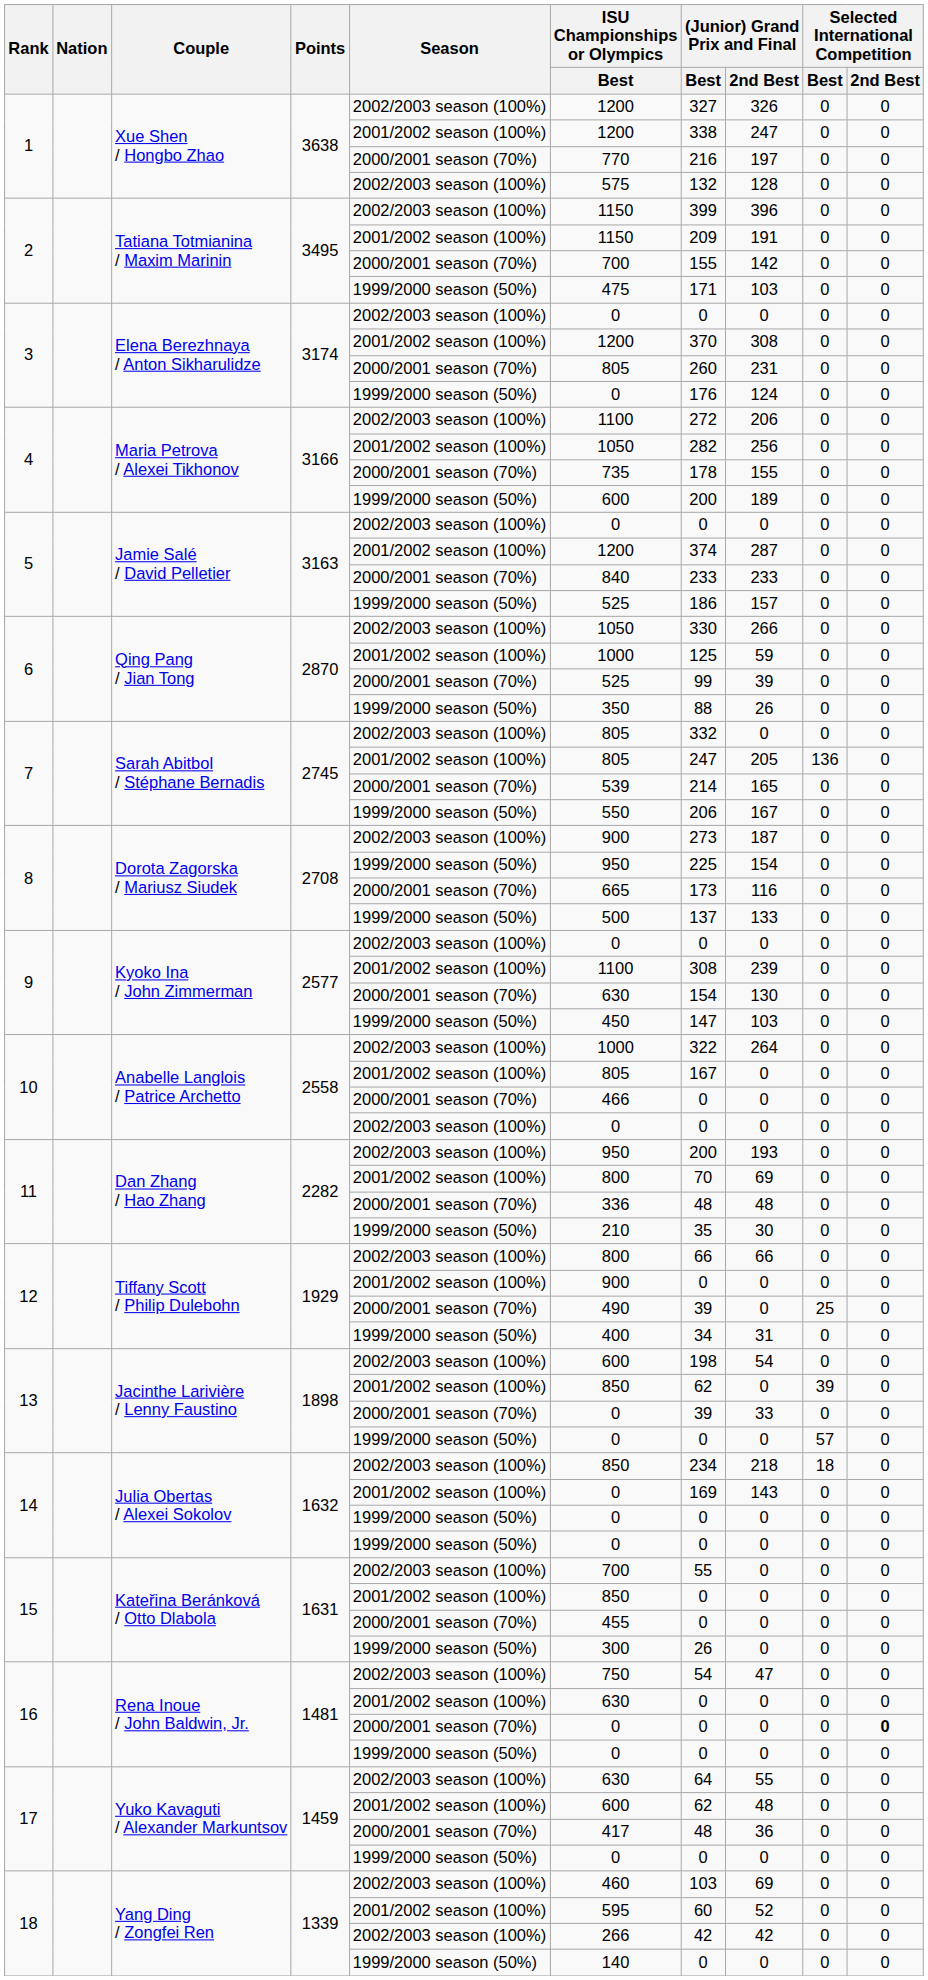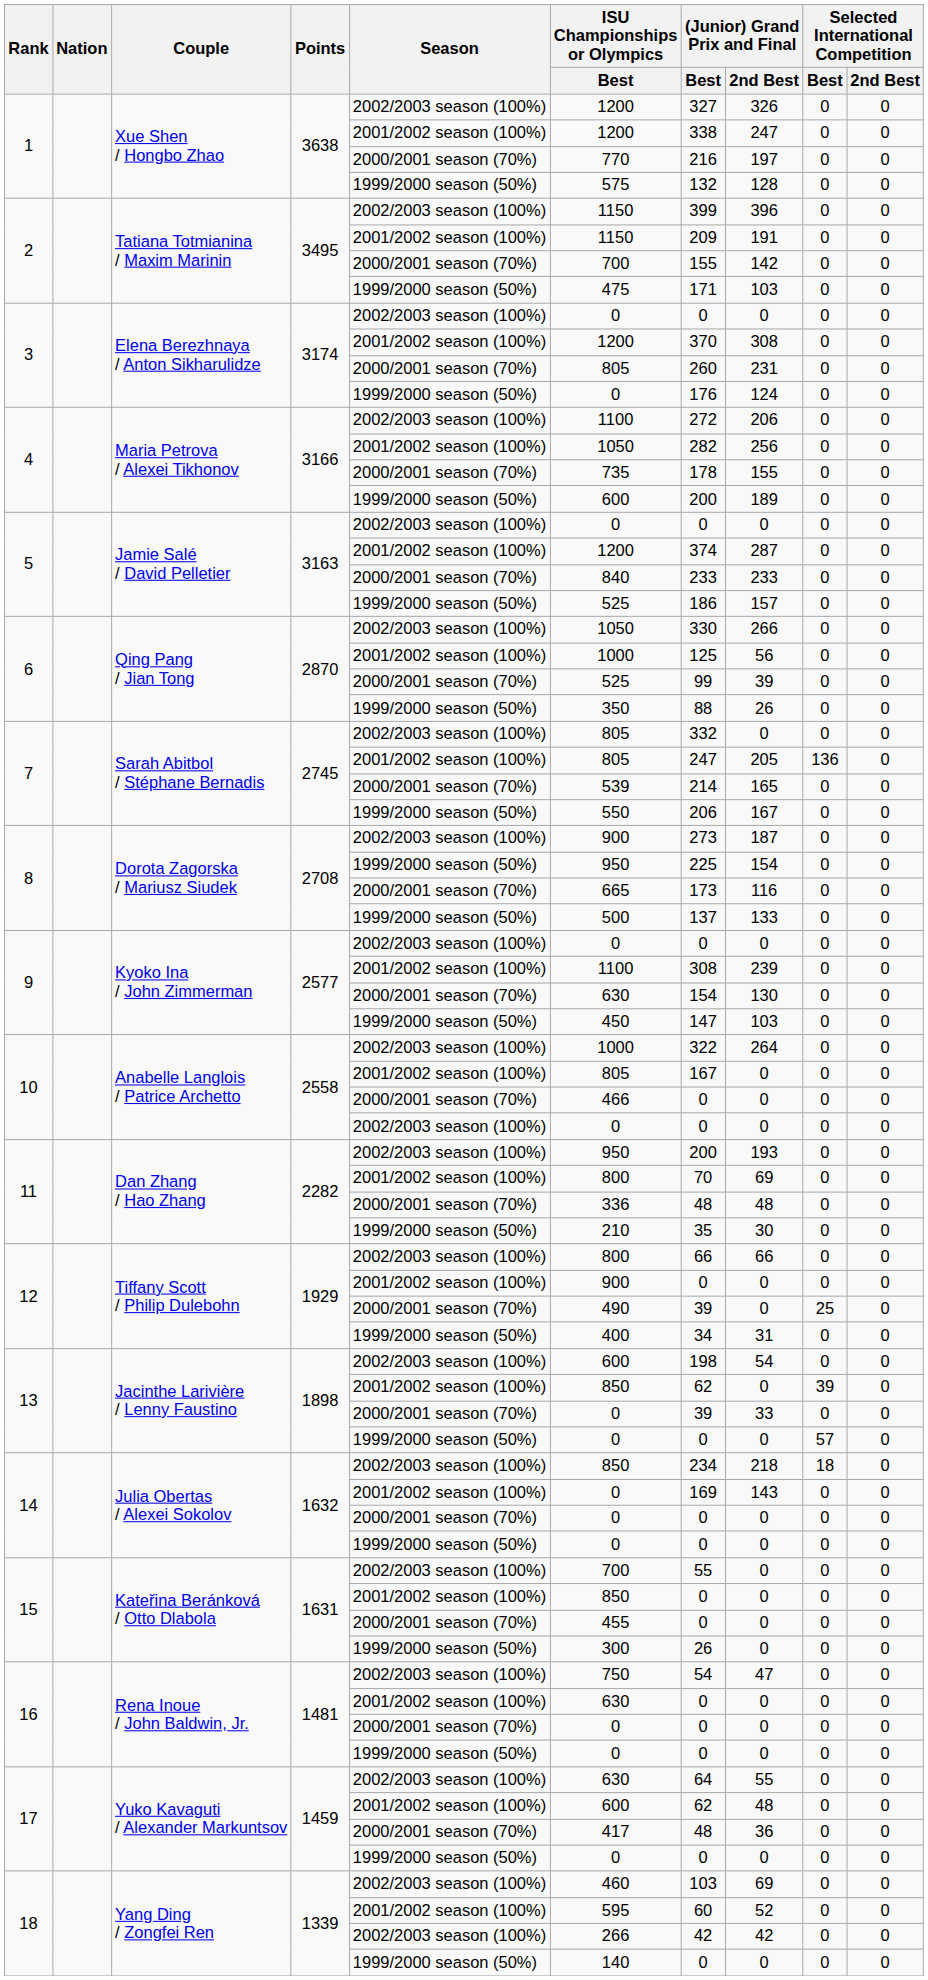(450, 185) 2002/2003 season (100%) -> (445, 185) 1999/2000 season (50%)
(764, 655) 59 -> (764, 655) 56
(445, 1518) 1999/2000 season (50%) -> (445, 1518) 2000/2001 season (70%)
(885, 1727) bold -> (885, 1727) normal
